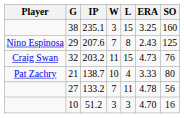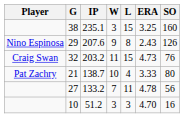(114, 43) 7 -> (114, 43) 9
(170, 43) 125 -> (170, 43) 126
